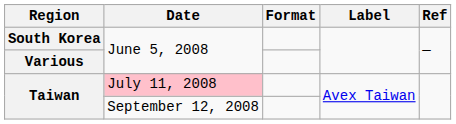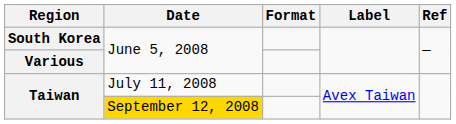(162, 85) pink background -> (162, 85) no background
(183, 108) no background -> (183, 108) gold background
